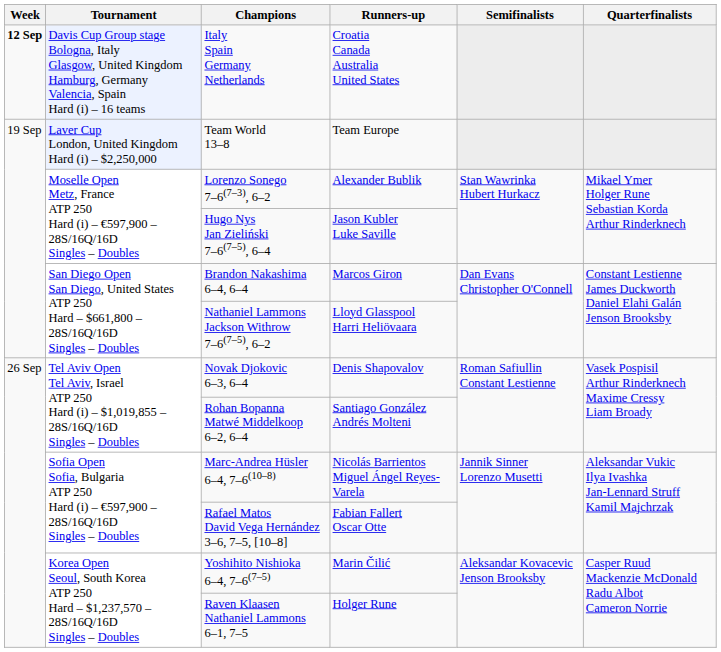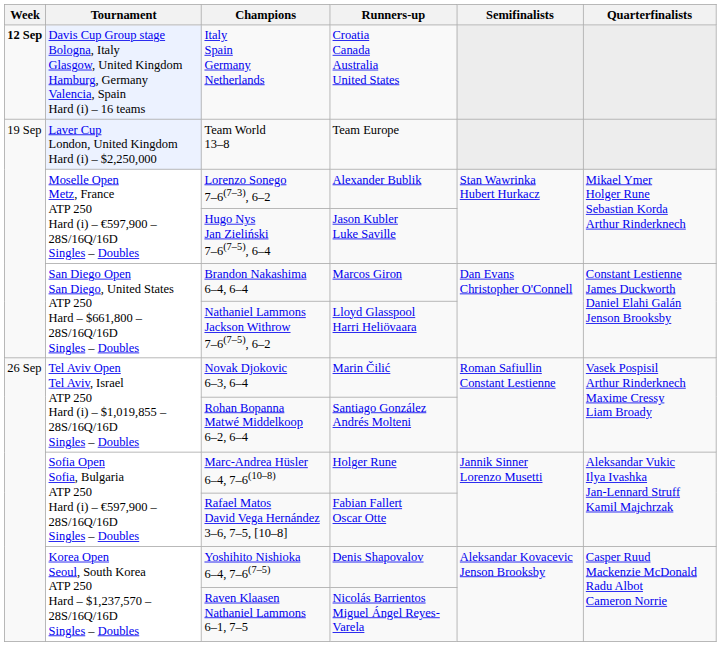(378, 368) Denis Shapovalov -> (361, 368) Marin Čilić
(386, 477) Nicolás Barrientos Miguel Ángel Reyes-Varela -> (365, 462) Holger Rune
(361, 563) Marin Čilić -> (378, 557) Denis Shapovalov
(365, 603) Holger Rune -> (386, 612) Nicolás Barrientos Miguel Ángel Reyes-Varela
